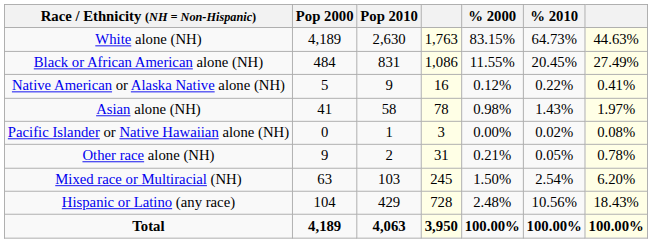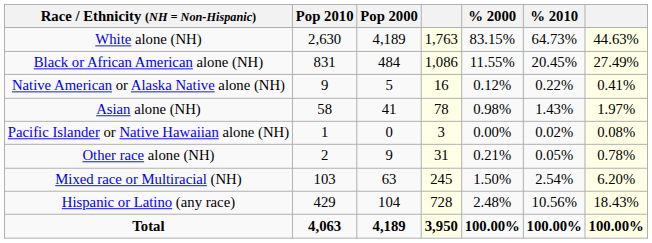columns swapped: (325, 16) <-> (389, 16)
